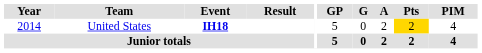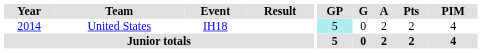(215, 26) bold -> (215, 26) normal
(335, 26) no background -> (335, 26) paleturquoise background
(411, 26) gold background -> (411, 26) no background
